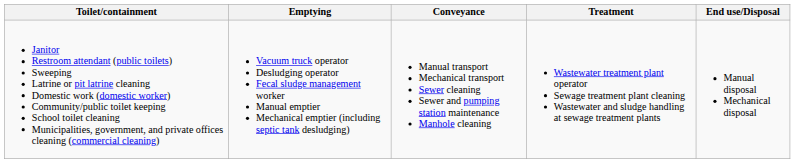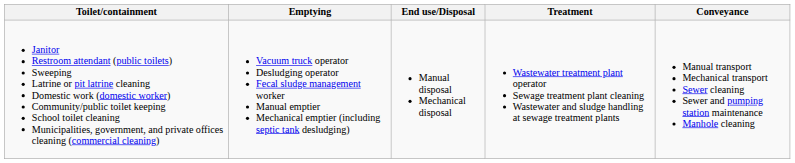columns swapped: (459, 12) <-> (743, 12)
